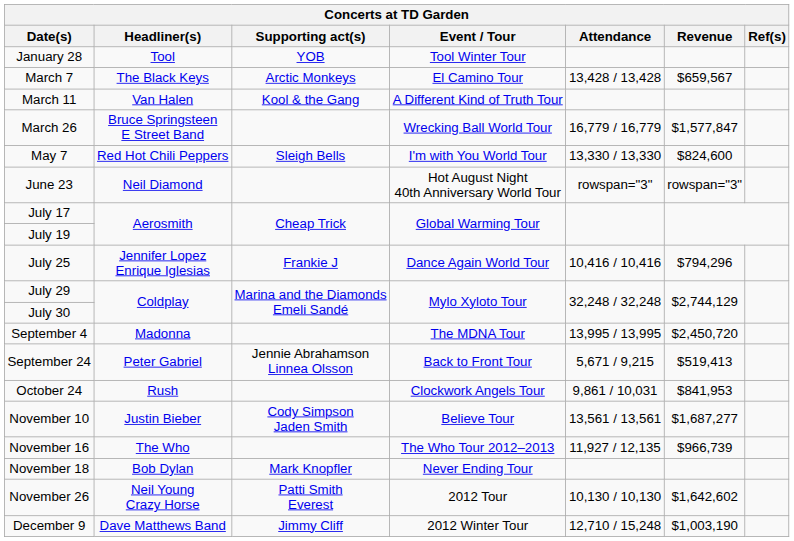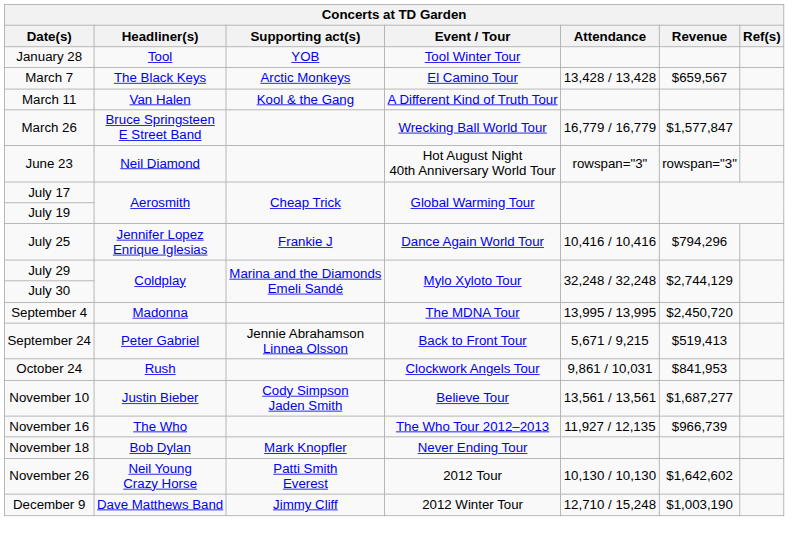- row: (49, 156)
